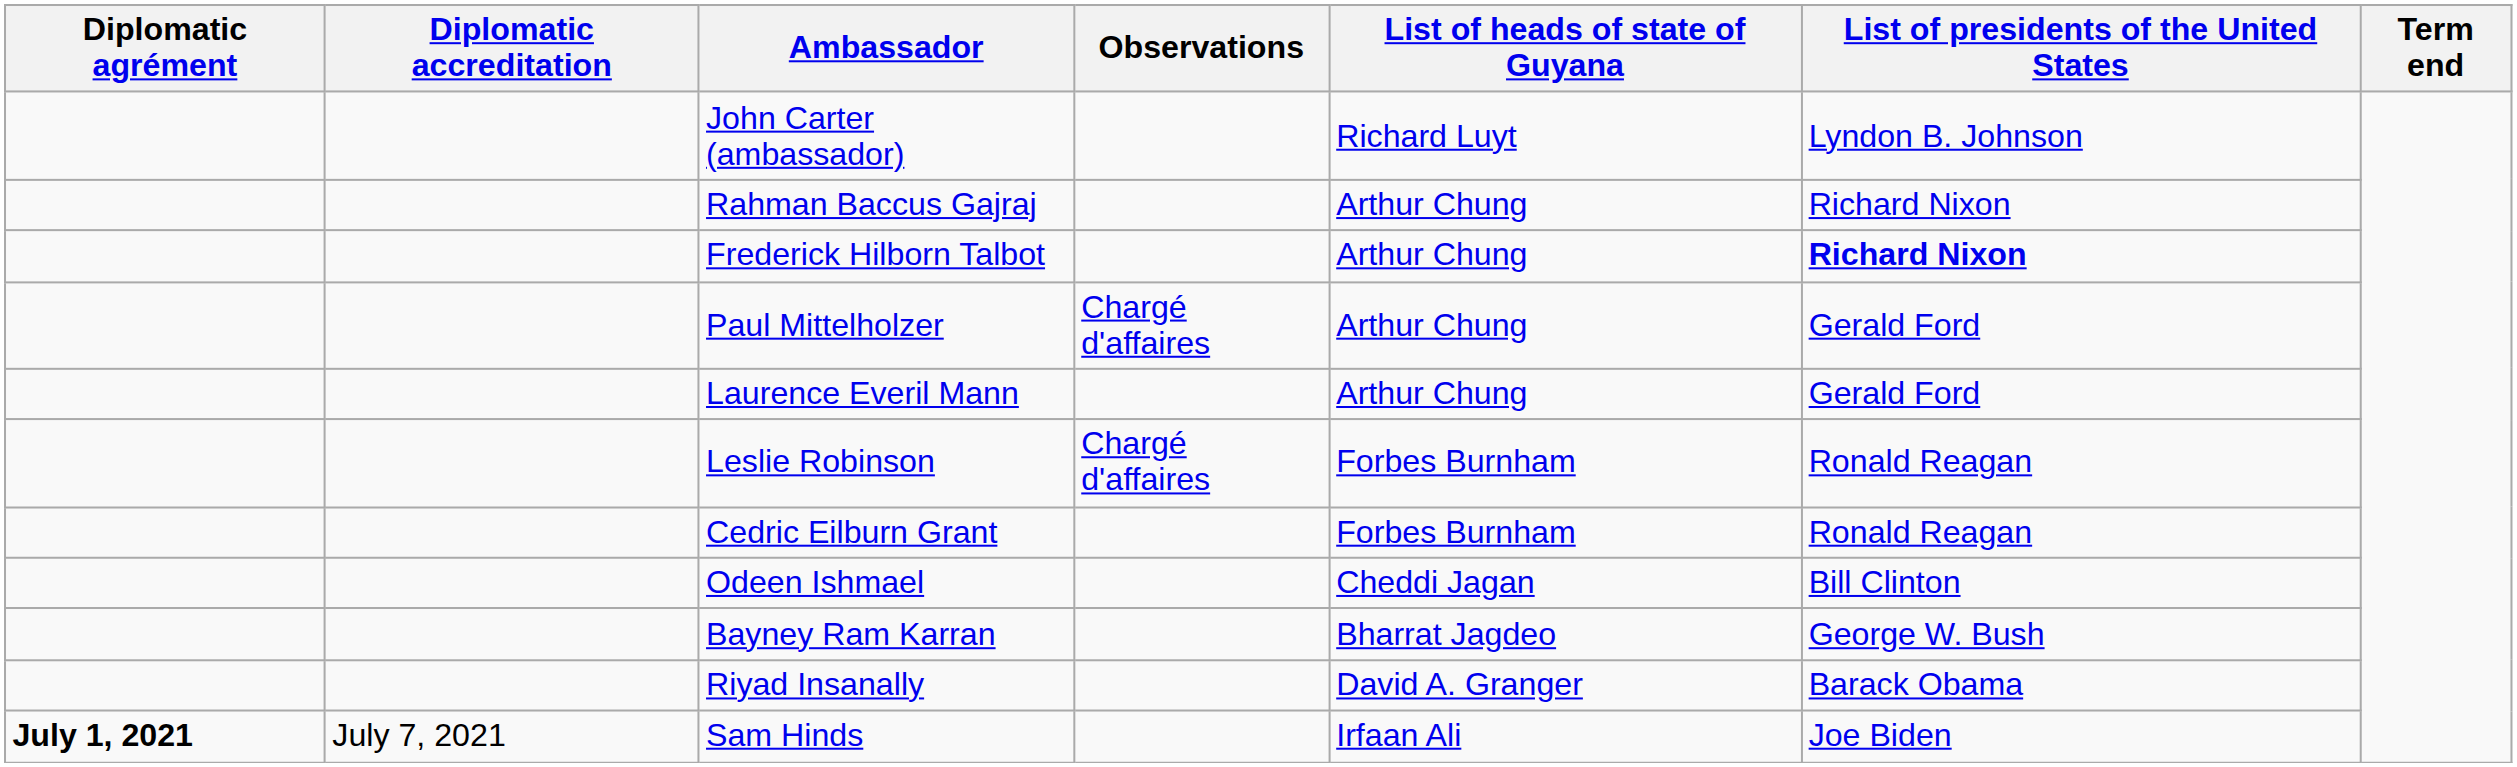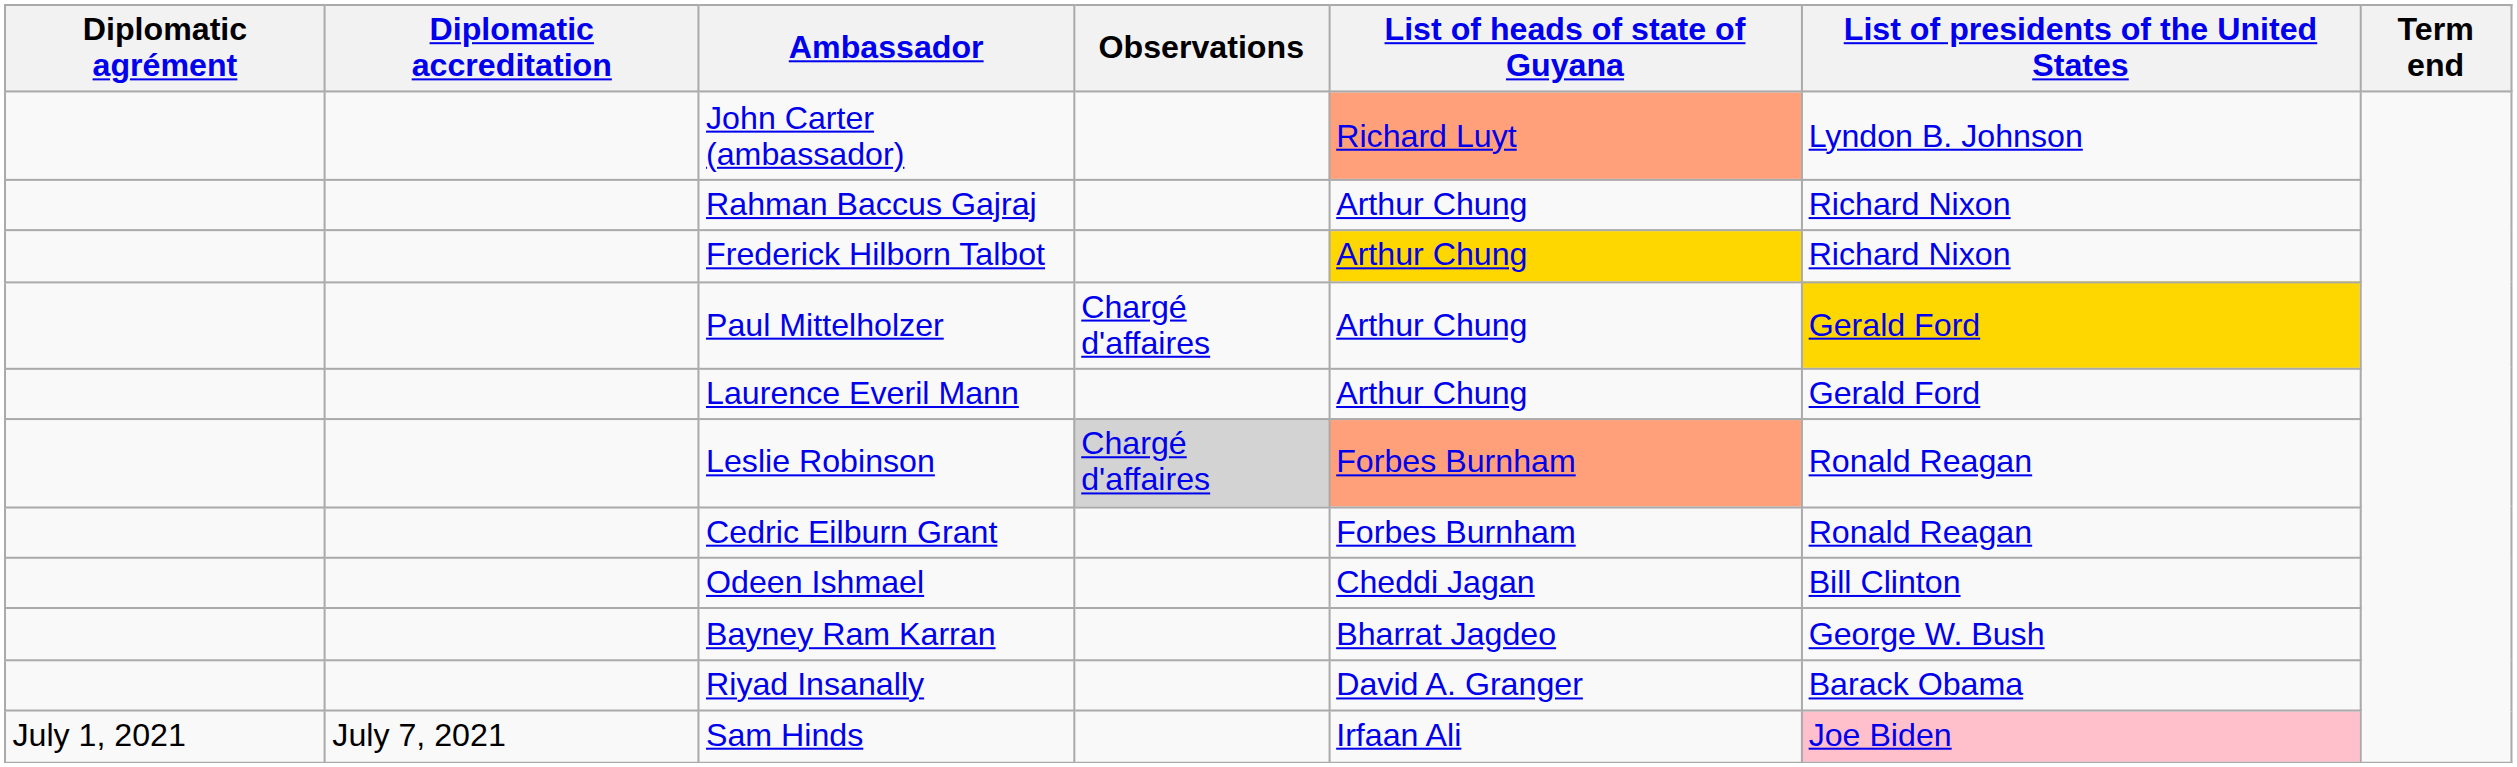(1426, 135) no background -> (1426, 135) lightsalmon background
(1432, 255) no background -> (1432, 255) gold background
(1918, 255) bold -> (1910, 255) normal
(1894, 324) no background -> (1894, 324) gold background
(1146, 462) no background -> (1146, 462) lightgrey background
(1456, 462) no background -> (1456, 462) lightsalmon background
(103, 735) bold -> (99, 735) normal
(1880, 735) no background -> (1880, 735) pink background
